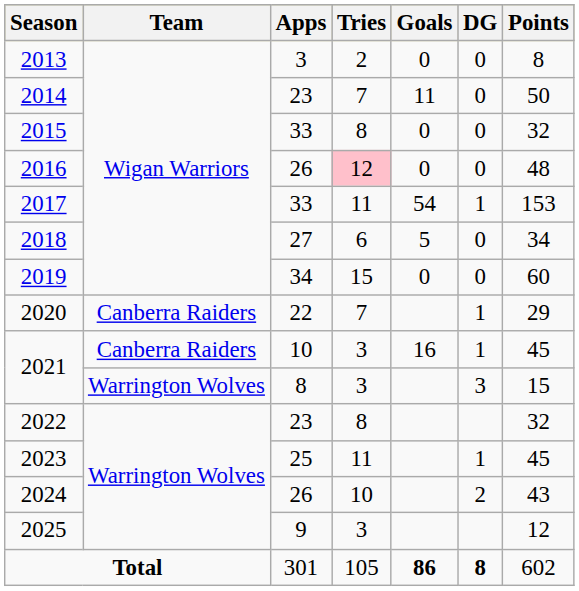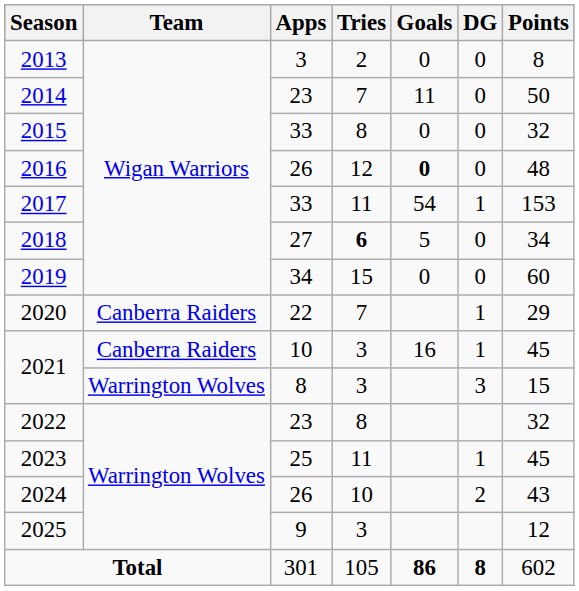(361, 167) pink background -> (361, 167) no background
(425, 167) normal -> (425, 167) bold
(361, 240) normal -> (361, 240) bold
